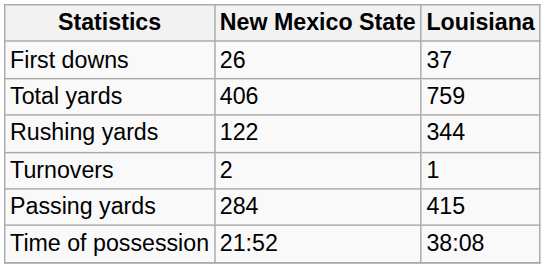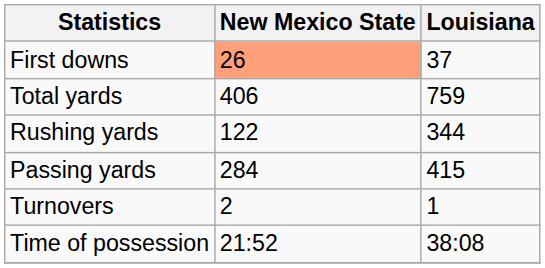(233, 59) no background -> (233, 59) lightsalmon background
rows swapped: (83, 206) <-> (62, 170)
